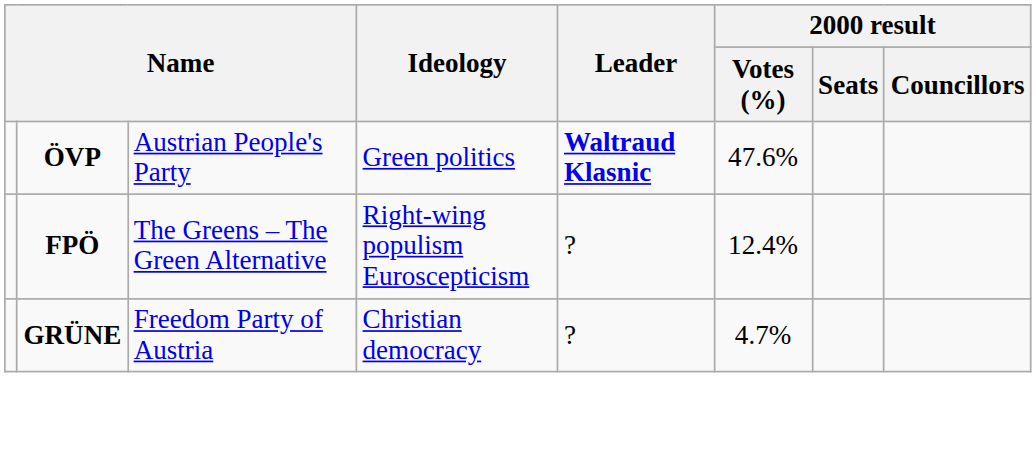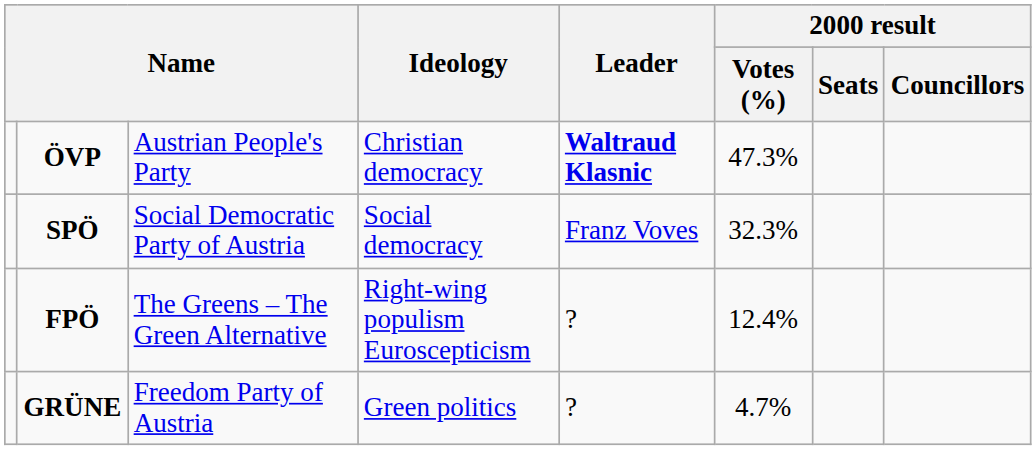(439, 157) Green politics -> (423, 157) Christian democracy
(763, 157) 47.6% -> (763, 157) 47.3%
+ row: (72, 230)
(422, 334) Christian democracy -> (440, 407) Green politics
